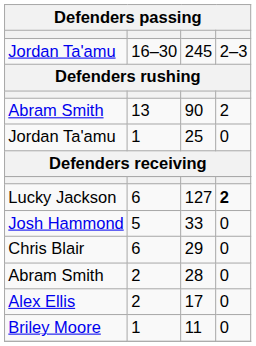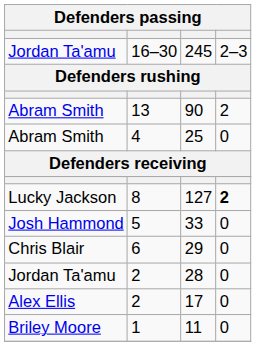(62, 137) Jordan Ta'amu -> (56, 137) Abram Smith
(136, 137) 1 -> (136, 137) 4
(136, 197) 6 -> (136, 197) 8
(56, 275) Abram Smith -> (62, 275) Jordan Ta'amu
